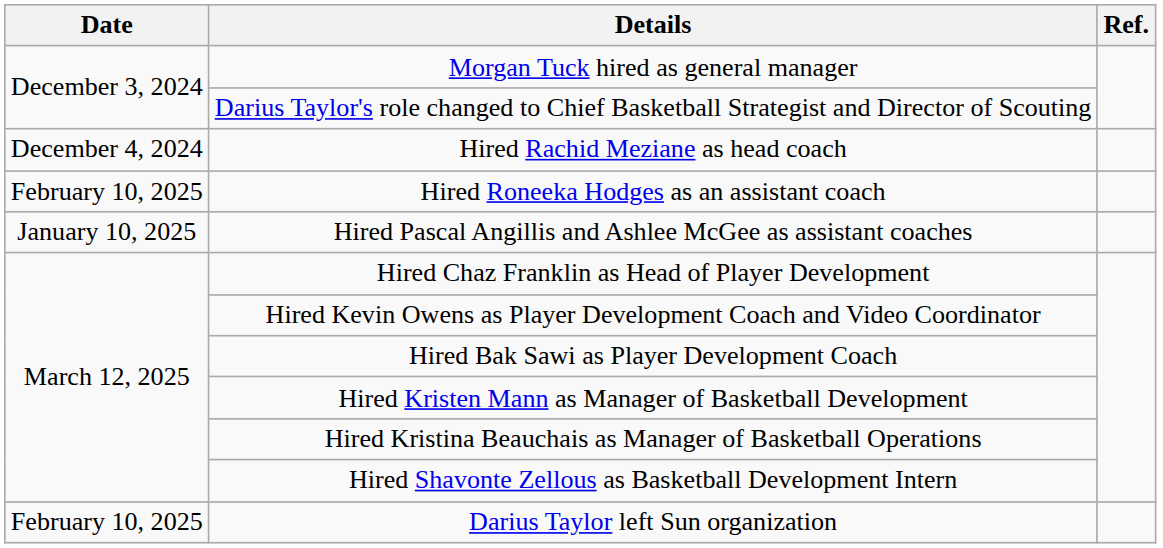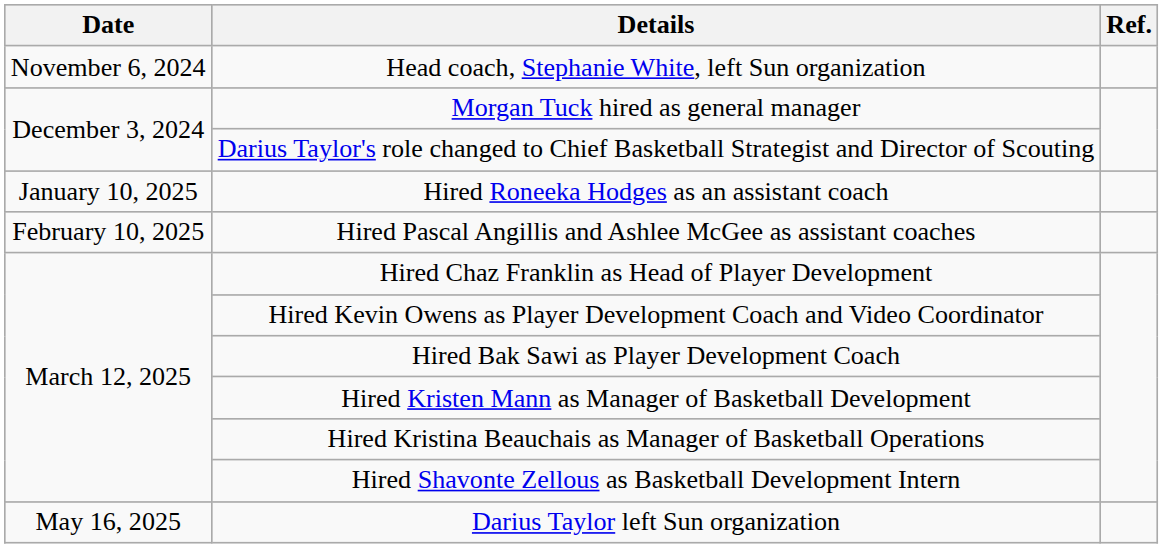+ row: (656, 66)
- row: (653, 149)
(107, 190) February 10, 2025 -> (108, 190) January 10, 2025
(107, 231) January 10, 2025 -> (108, 231) February 10, 2025
(107, 521) February 10, 2025 -> (108, 521) May 16, 2025
